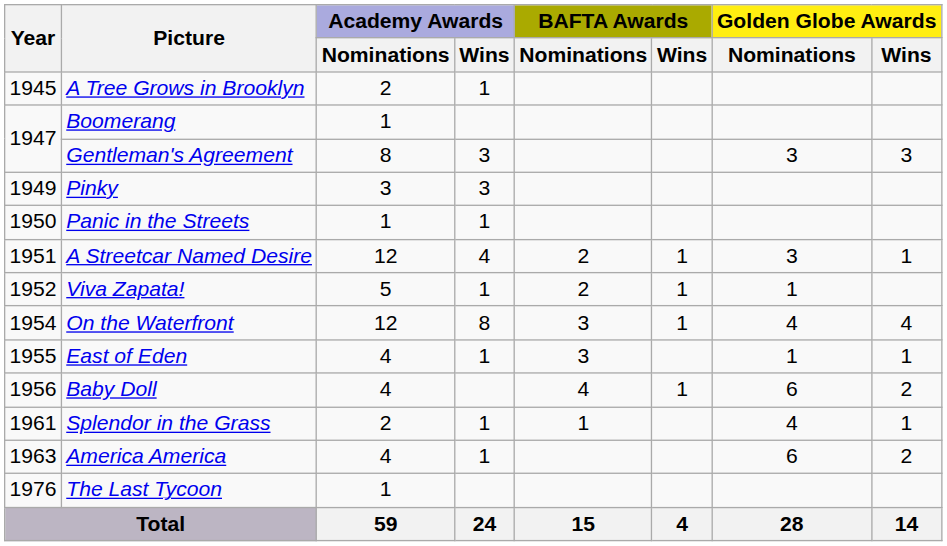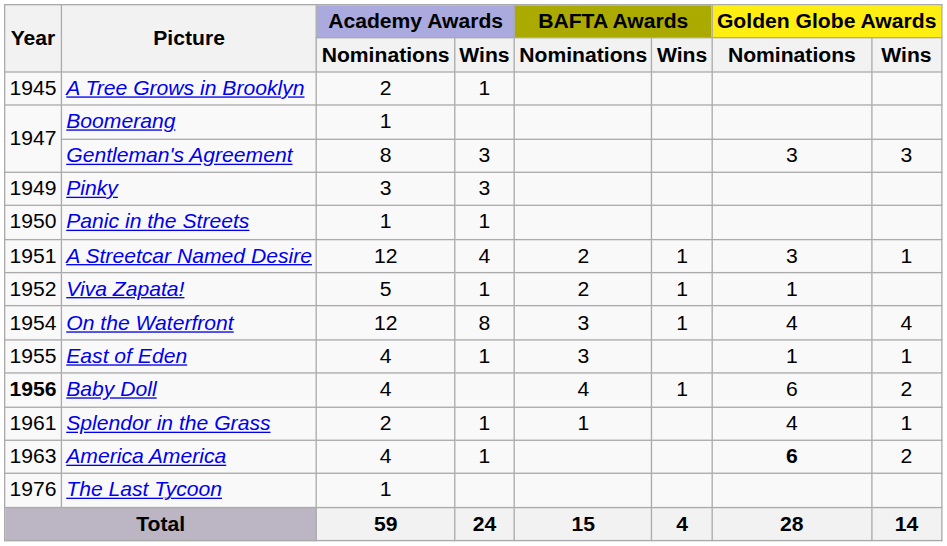(33, 389) normal -> (33, 389) bold
(792, 456) normal -> (792, 456) bold
